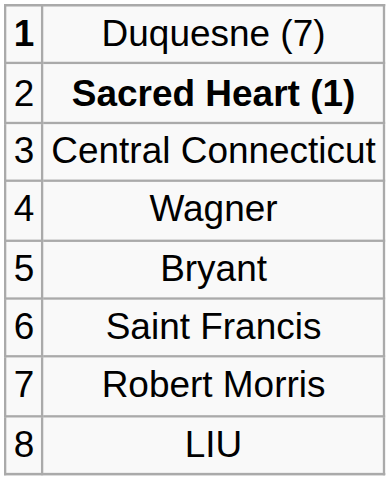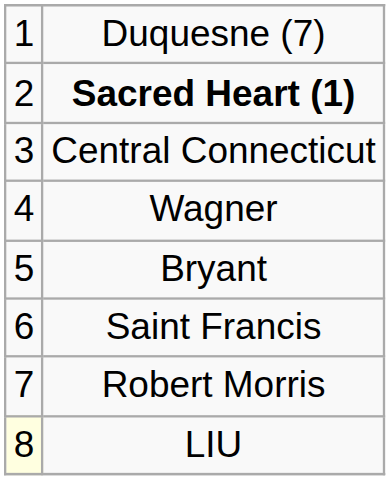(24, 33) bold -> (24, 33) normal
(24, 444) no background -> (24, 444) lightyellow background
